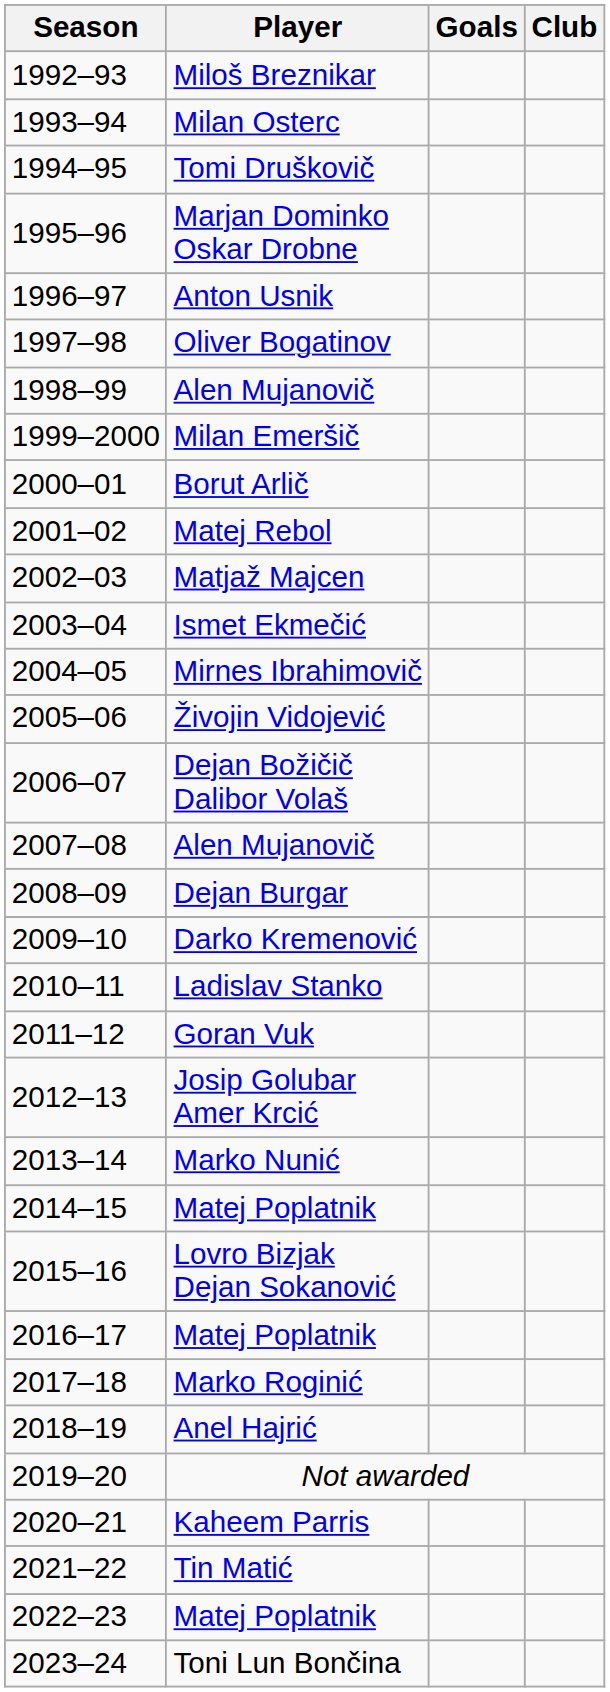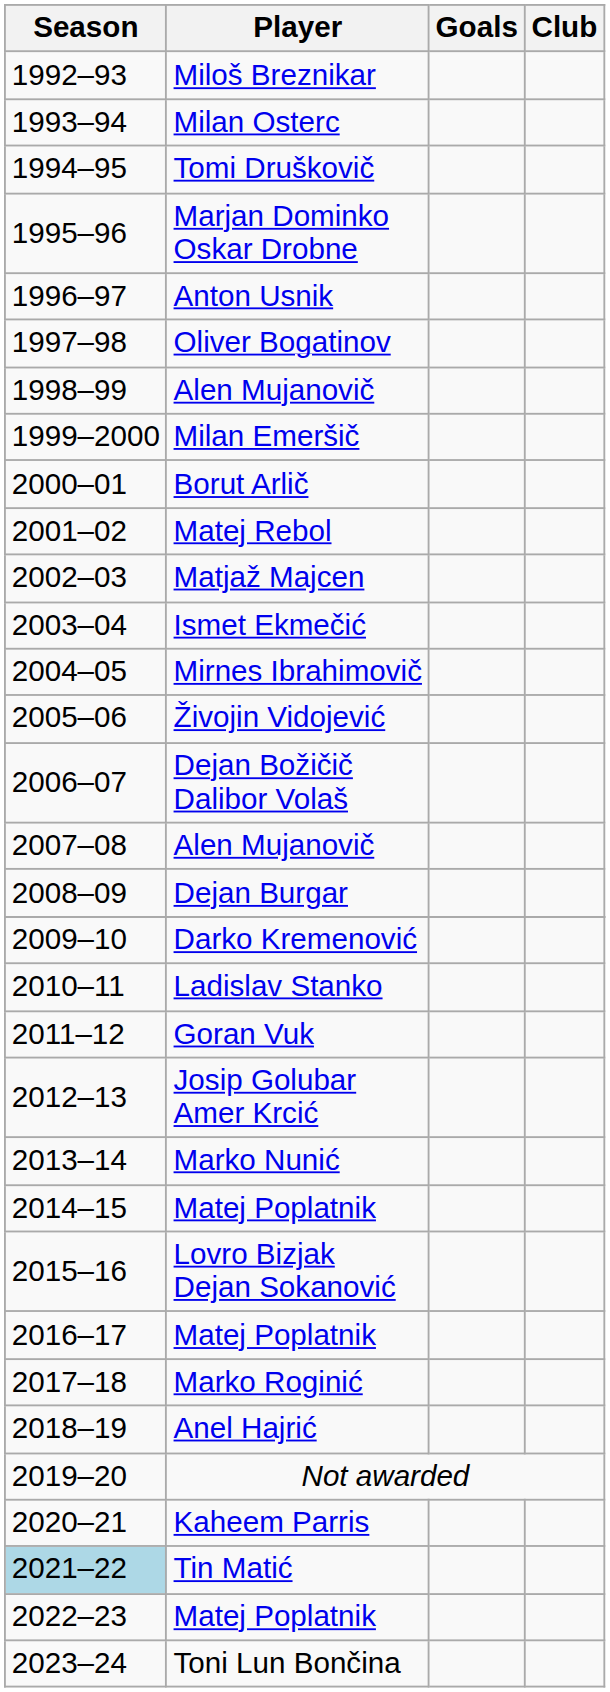(69, 1569) no background -> (69, 1569) lightblue background
